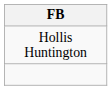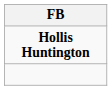(56, 44) normal -> (56, 44) bold
